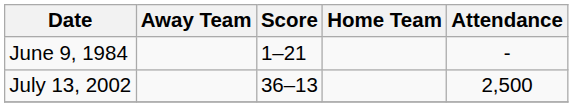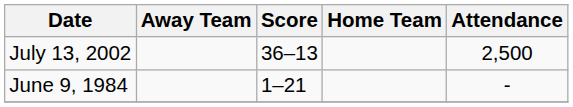rows swapped: (69, 53) <-> (70, 85)
